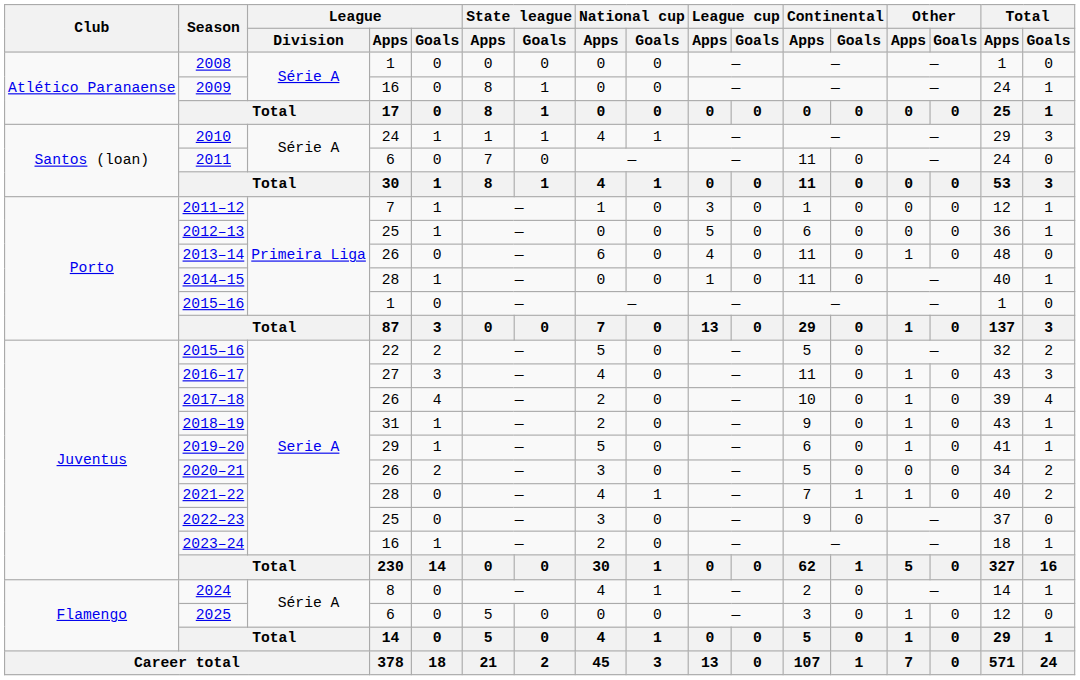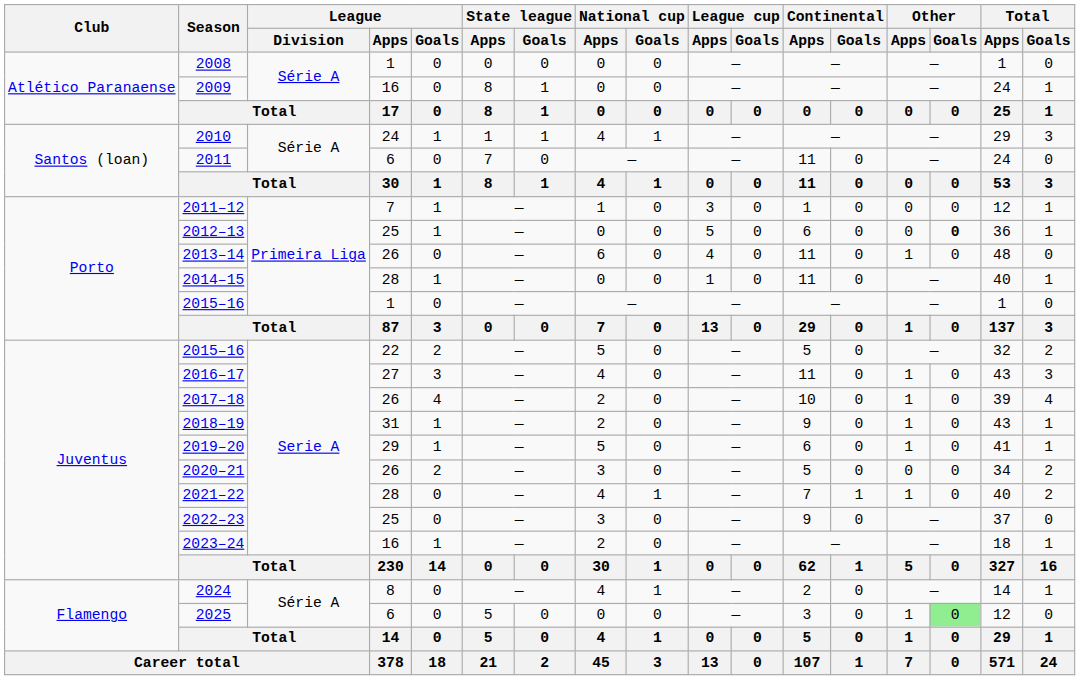(955, 232) normal -> (955, 232) bold
(955, 615) no background -> (955, 615) lightgreen background
